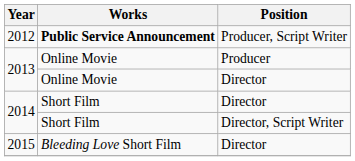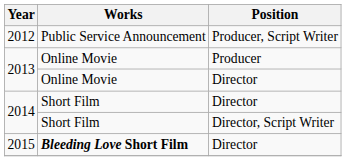(128, 36) bold -> (123, 36) normal
(111, 144) normal -> (114, 144) bold
